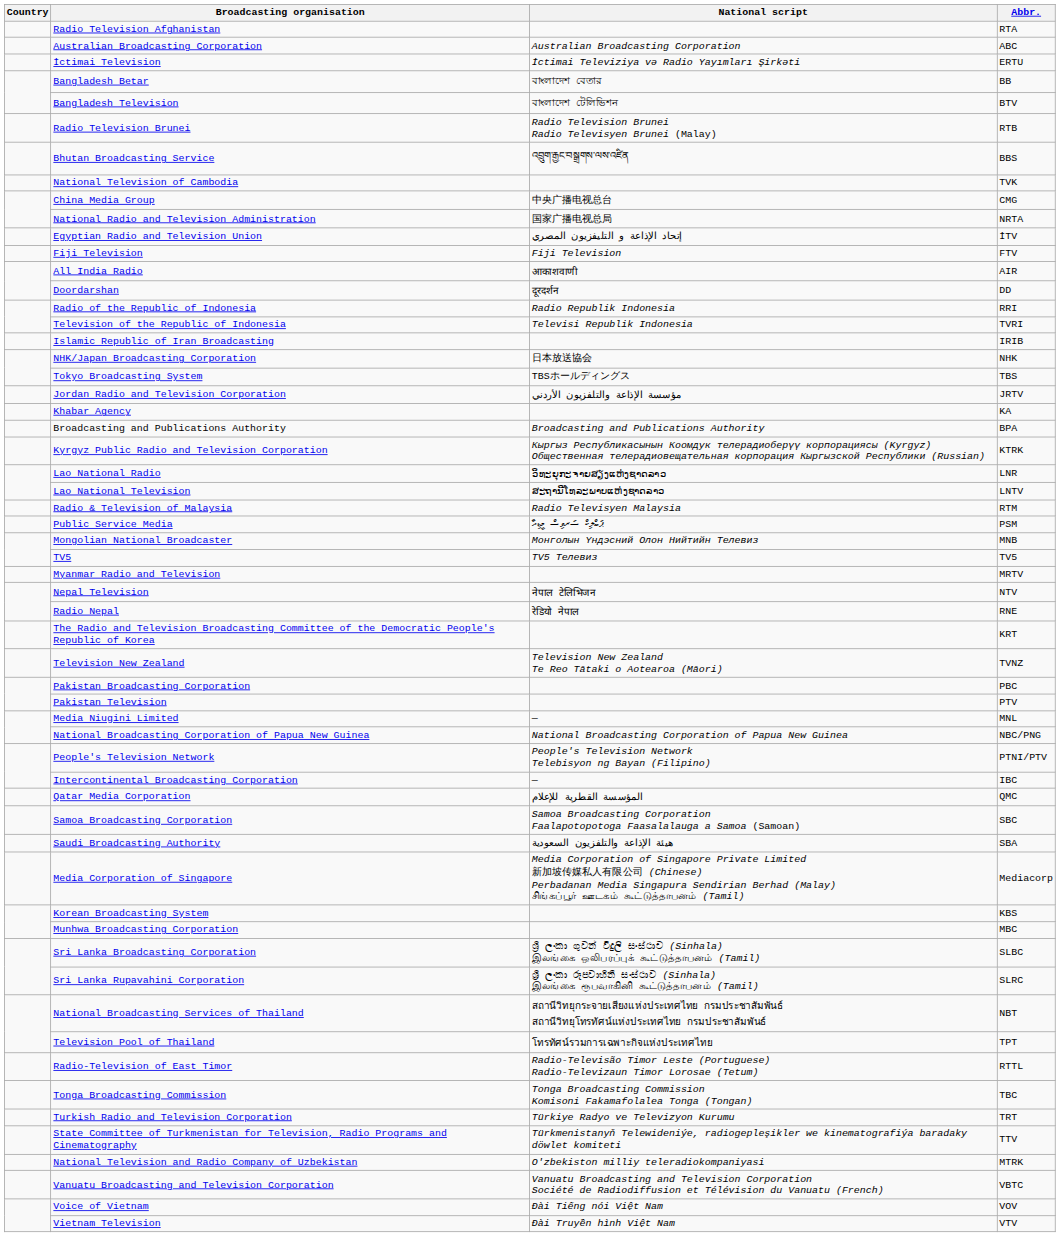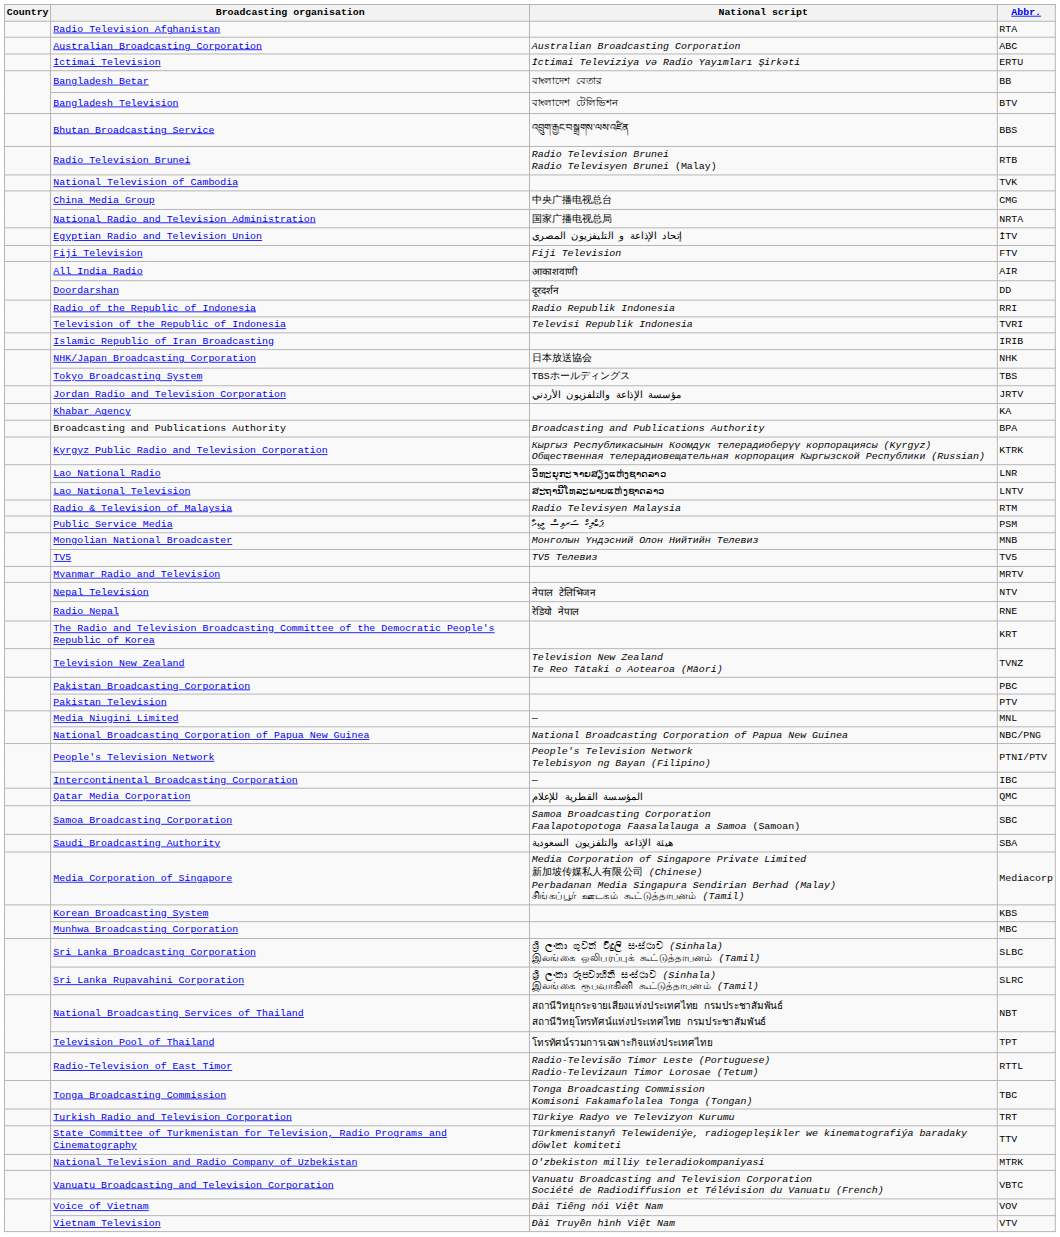rows swapped: (134, 158) <-> (122, 128)
